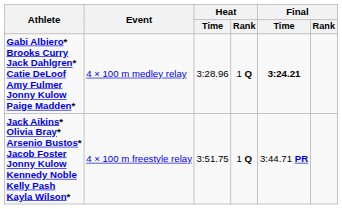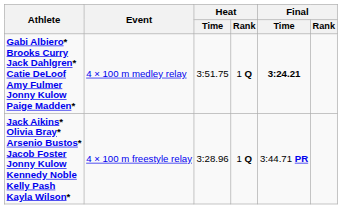(213, 74) 3:28.96 -> (213, 74) 3:51.75
(213, 159) 3:51.75 -> (213, 159) 3:28.96
